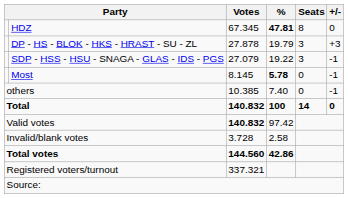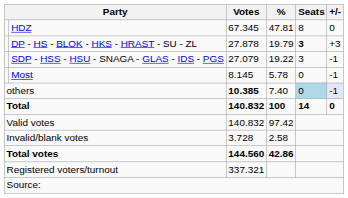(281, 28) bold -> (281, 28) normal
(301, 43) normal -> (301, 43) bold
(278, 75) bold -> (278, 75) normal
(244, 91) normal -> (244, 91) bold
(301, 91) no background -> (301, 91) lightblue background
(334, 91) no background -> (334, 91) lavender background
(246, 122) bold -> (246, 122) normal
